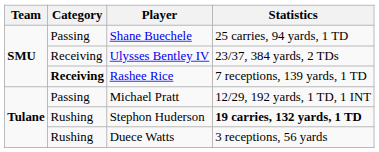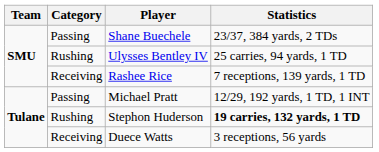(282, 35) 25 carries, 94 yards, 1 TD -> (275, 35) 23/37, 384 yards, 2 TDs
(76, 56) Receiving -> (72, 56) Rushing
(277, 56) 23/37, 384 yards, 2 TDs -> (280, 56) 25 carries, 94 yards, 1 TD
(77, 76) bold -> (76, 76) normal
(72, 137) Rushing -> (76, 137) Receiving
